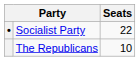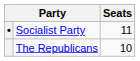(126, 31) 22 -> (126, 31) 11
